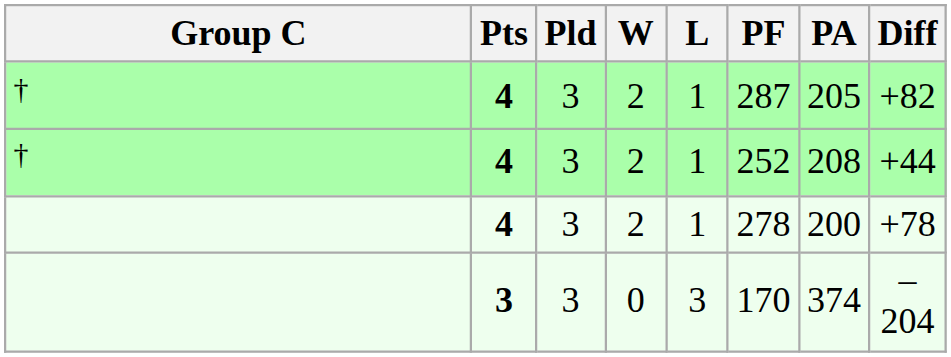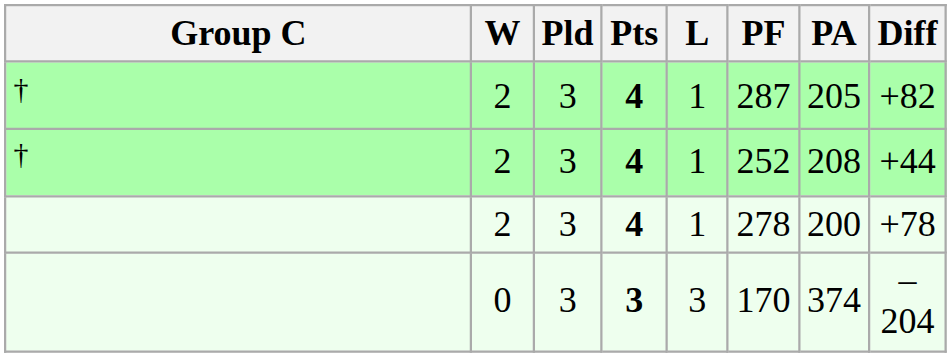columns swapped: (504, 33) <-> (636, 33)
